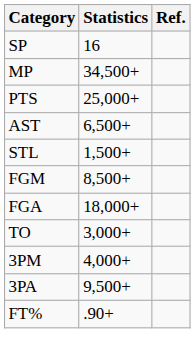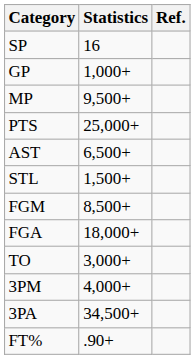+ row: (19, 71)
(111, 71) 34,500+ -> (107, 98) 9,500+
(107, 286) 9,500+ -> (111, 313) 34,500+
